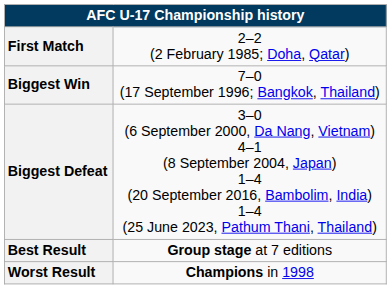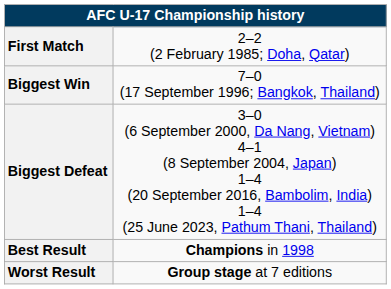(250, 250) Group stage at 7 editions -> (250, 250) Champions in 1998
(250, 272) Champions in 1998 -> (250, 272) Group stage at 7 editions
